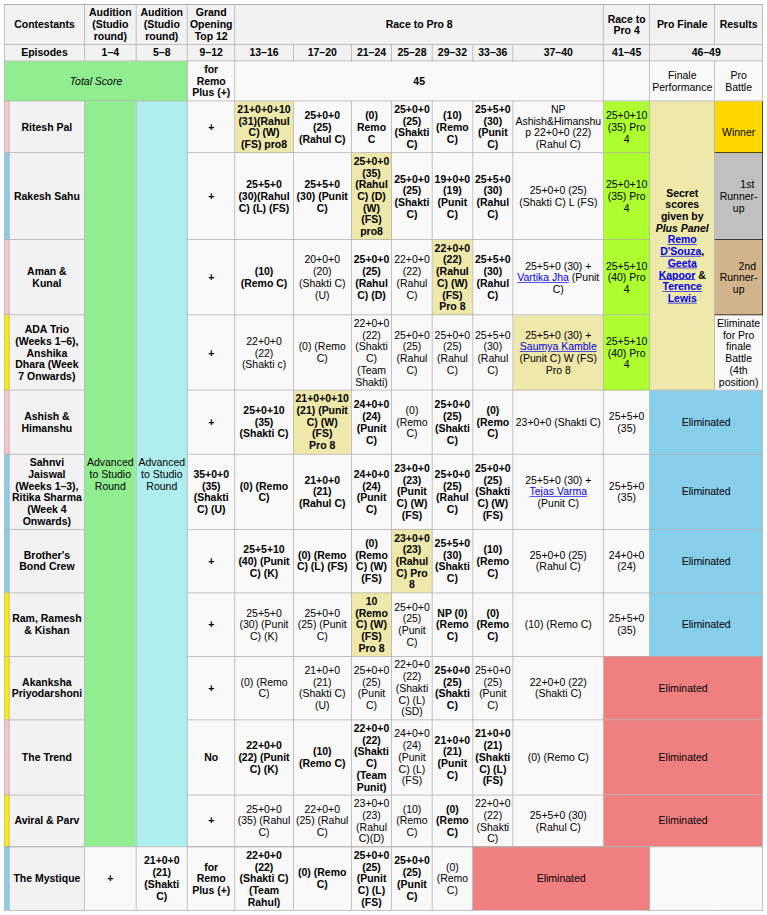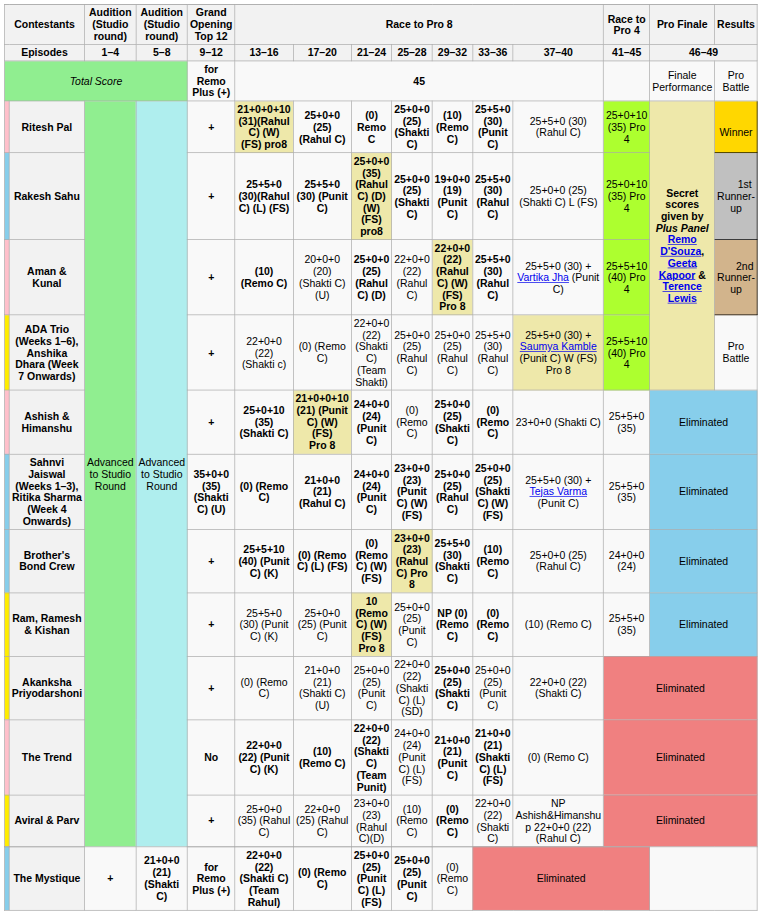(558, 127) NP Ashish&Himanshu p 22+0+0 (22) (Rahul C) -> (558, 127) 25+5+0 (30) (Rahul C)
(739, 353) Eliminate for Pro finale Battle (4th position) -> (736, 353) Pro Battle
(558, 821) 25+5+0 (30) (Rahul C) -> (558, 821) NP Ashish&Himanshu p 22+0+0 (22) (Rahul C)
